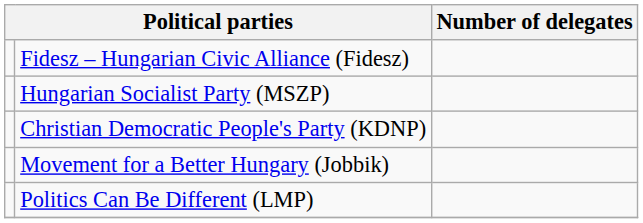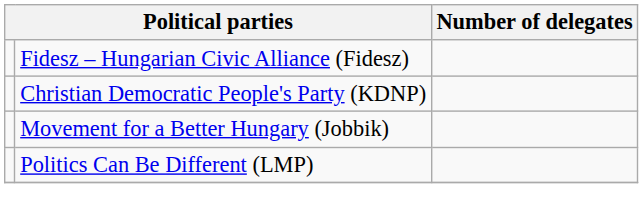- row: (175, 93)
